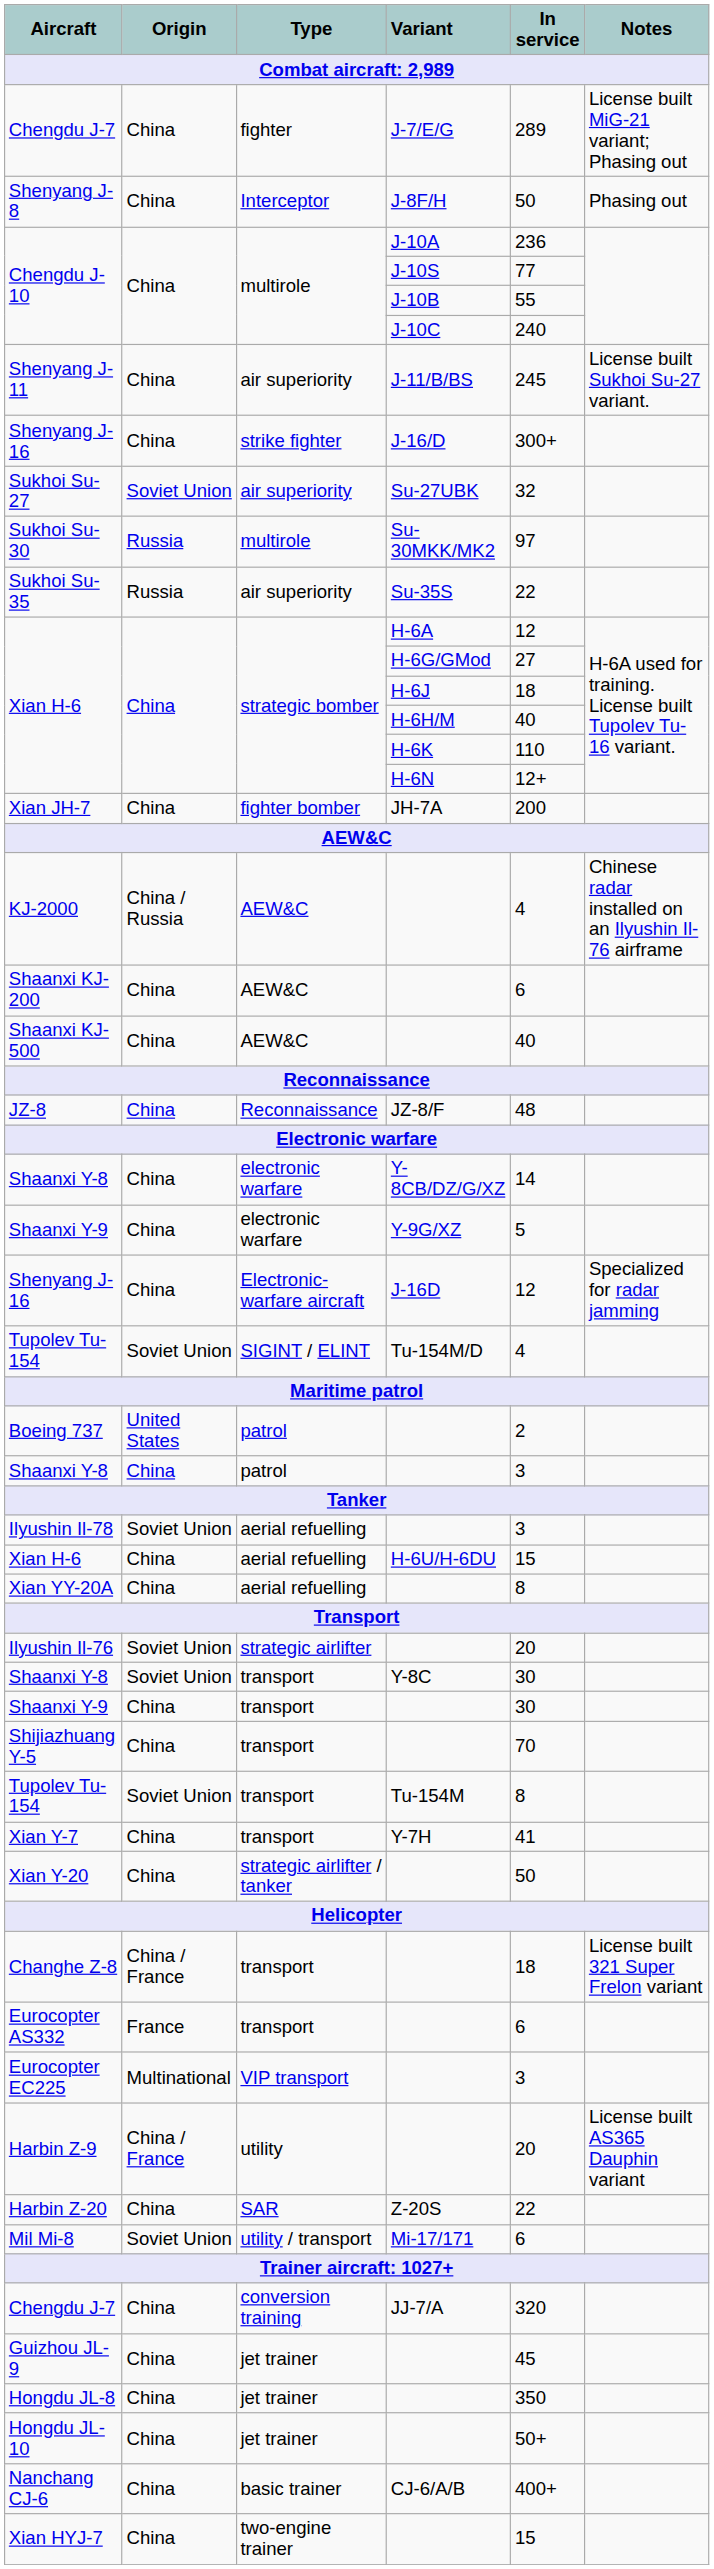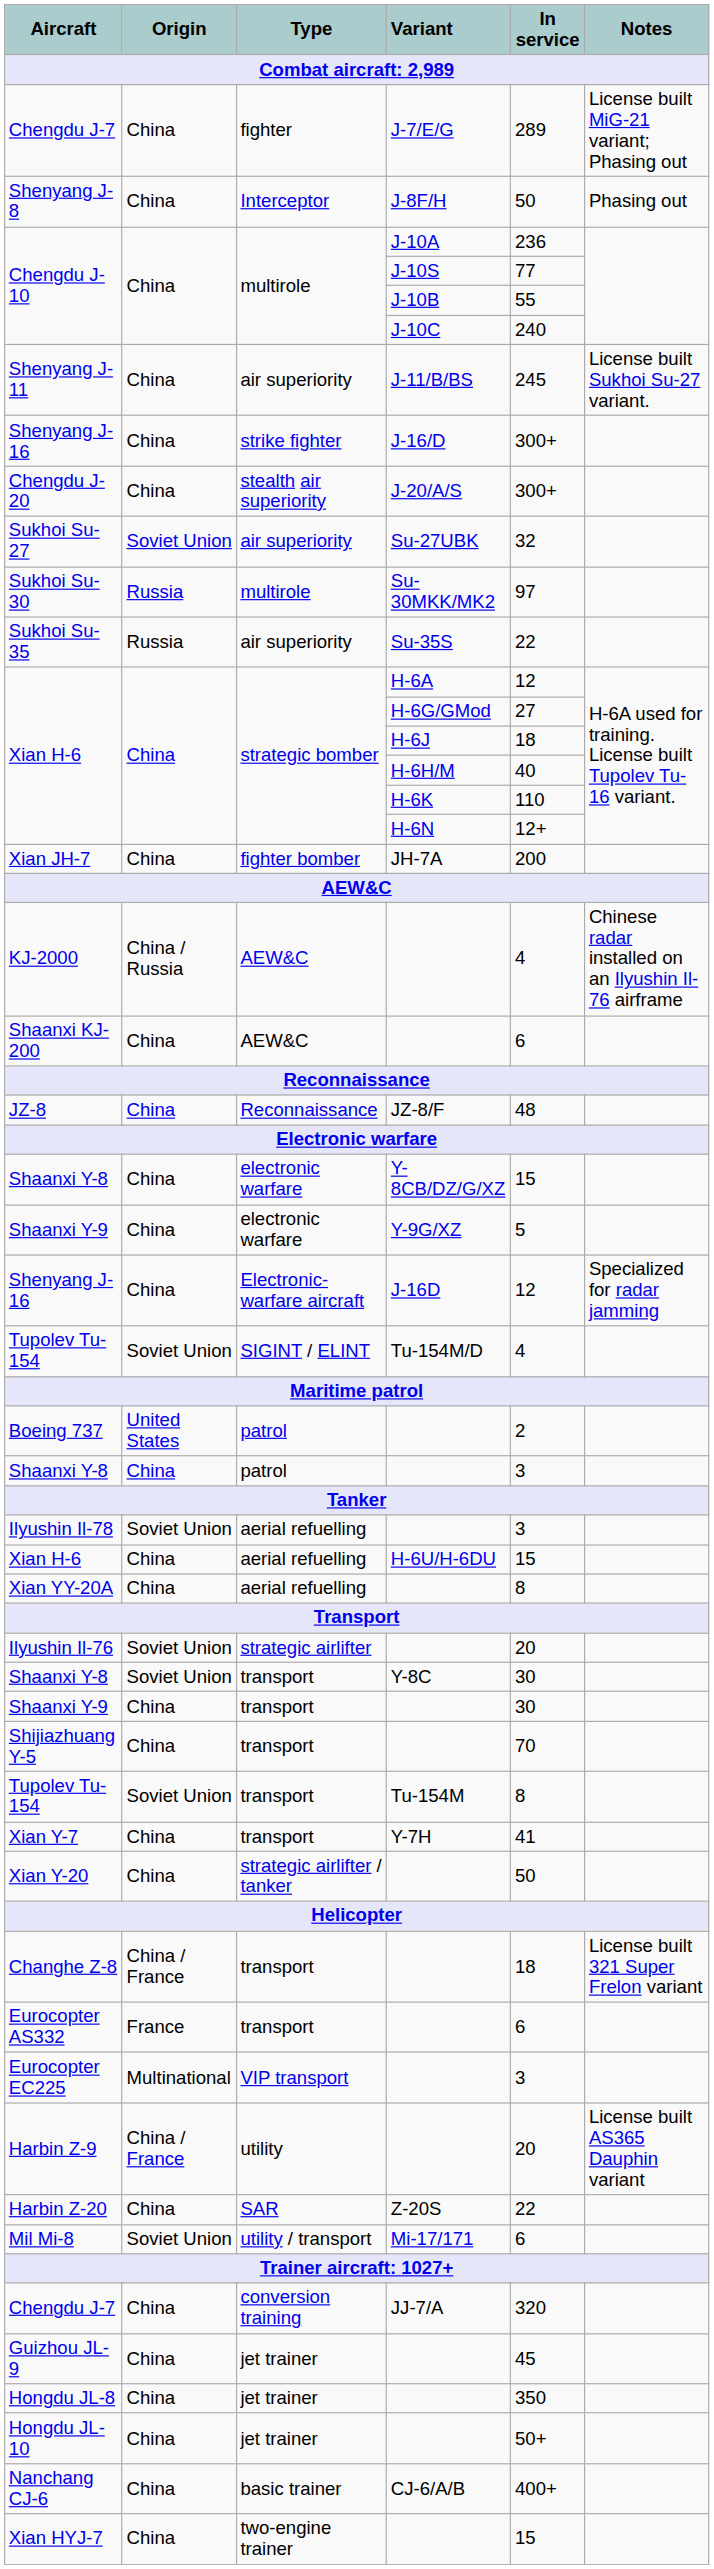+ row: (57, 491)
- row: (59, 1040)
(525, 1179) 14 -> (525, 1179) 15
